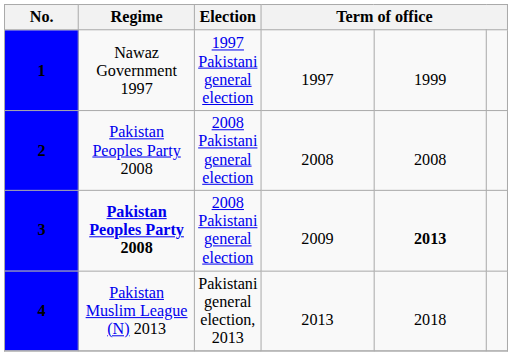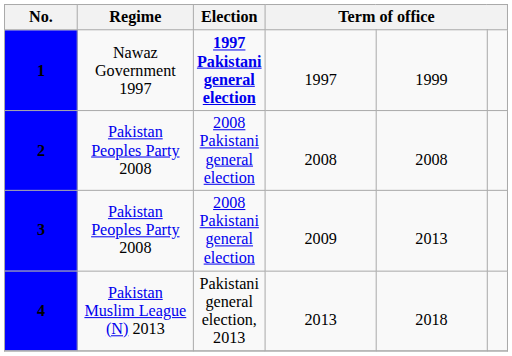(228, 70) normal -> (229, 70) bold
(137, 230) bold -> (135, 230) normal
(430, 239) bold -> (431, 239) normal
